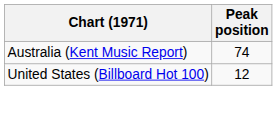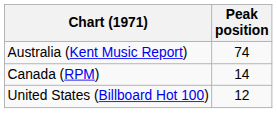+ row: (53, 74)
